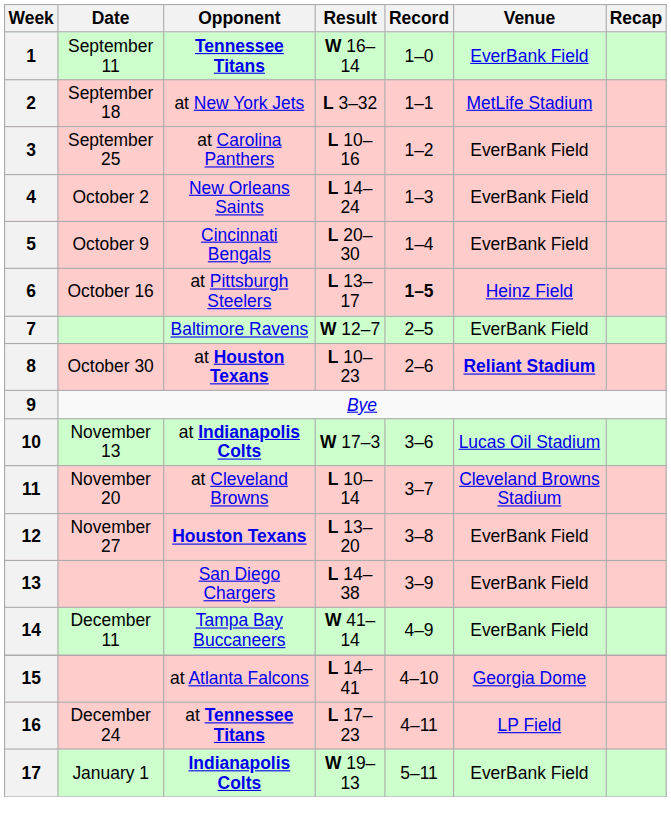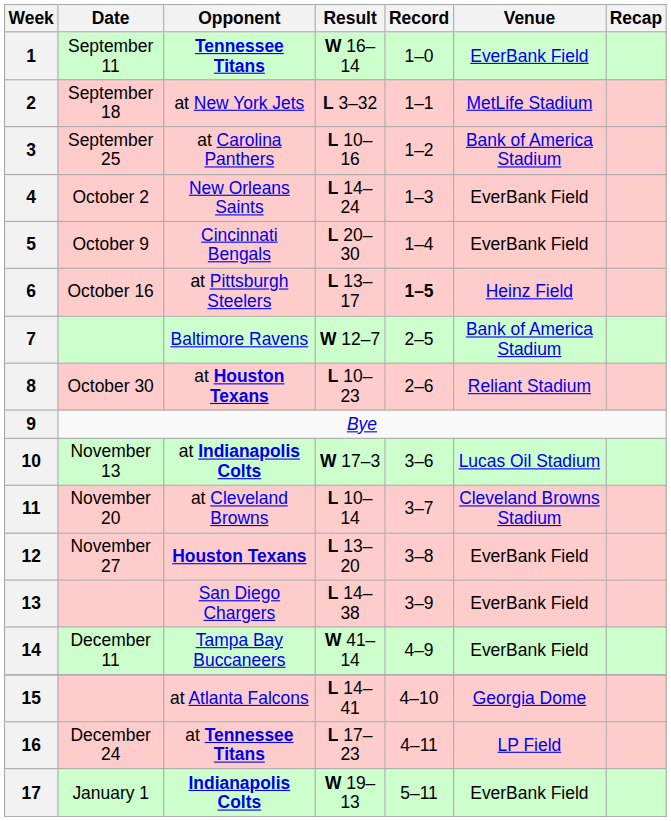(529, 150) EverBank Field -> (529, 150) Bank of America Stadium
(529, 329) EverBank Field -> (529, 339) Bank of America Stadium
(529, 367) bold -> (529, 386) normal
